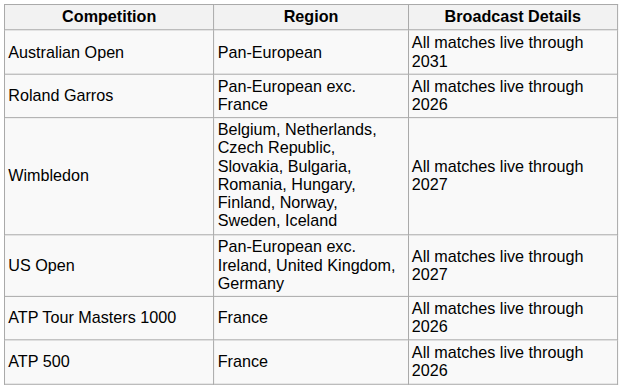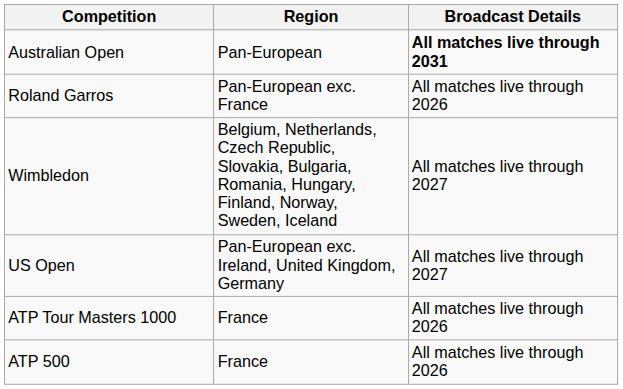(498, 52) normal -> (506, 52) bold
